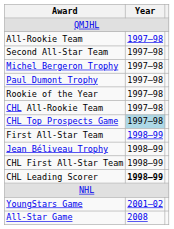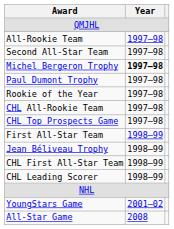(145, 66) normal -> (145, 66) bold
(145, 121) lightblue background -> (145, 121) no background
(145, 176) bold -> (145, 176) normal
